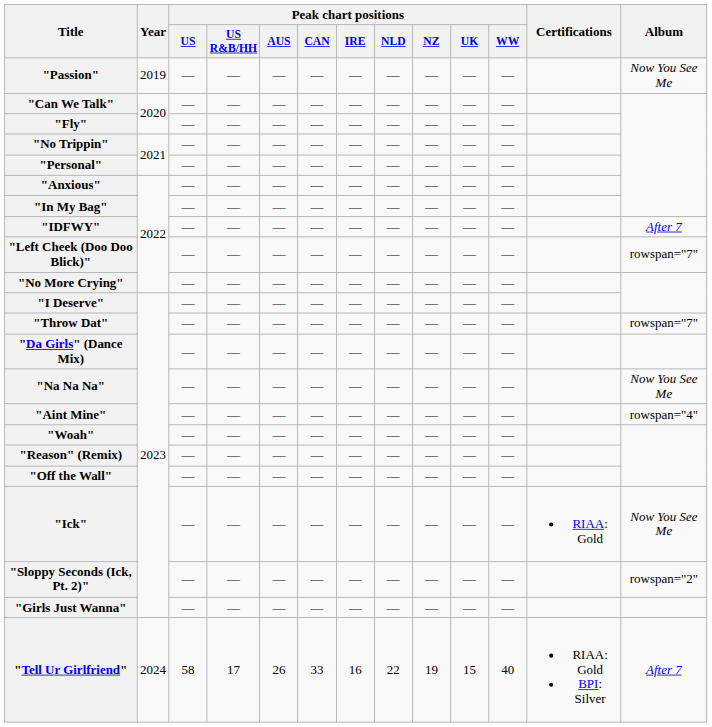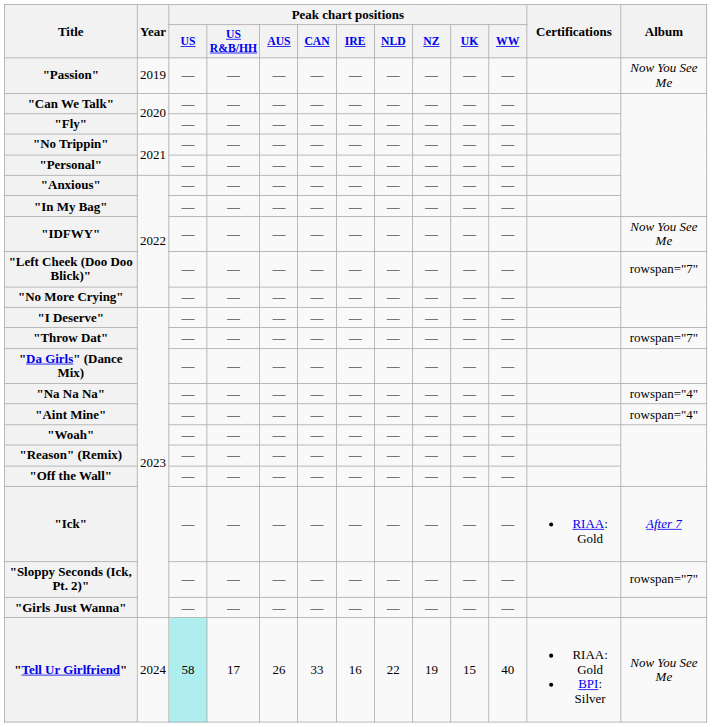(664, 226) After 7 -> (664, 234) Now You See Me
(664, 386) Now You See Me -> (664, 393) rowspan="4"
(664, 524) Now You See Me -> (664, 524) After 7
(664, 579) rowspan="2" -> (664, 579) rowspan="7"
(188, 670) no background -> (188, 670) paleturquoise background
(664, 670) After 7 -> (664, 670) Now You See Me
